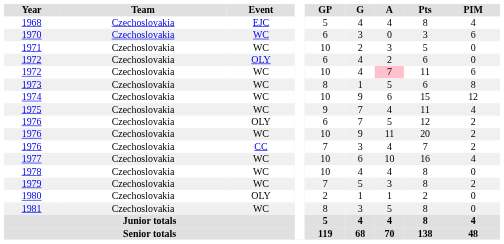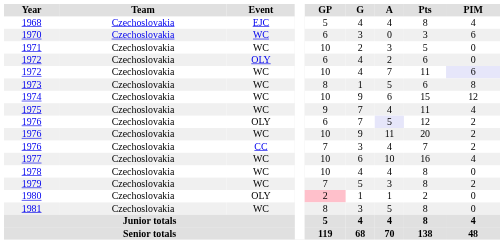(389, 72) pink background -> (389, 72) no background
(473, 72) no background -> (473, 72) lavender background
(389, 121) no background -> (389, 121) lavender background
(325, 196) no background -> (325, 196) pink background
